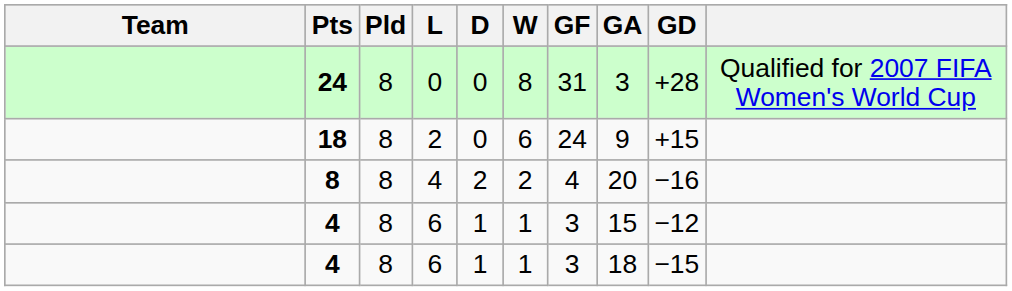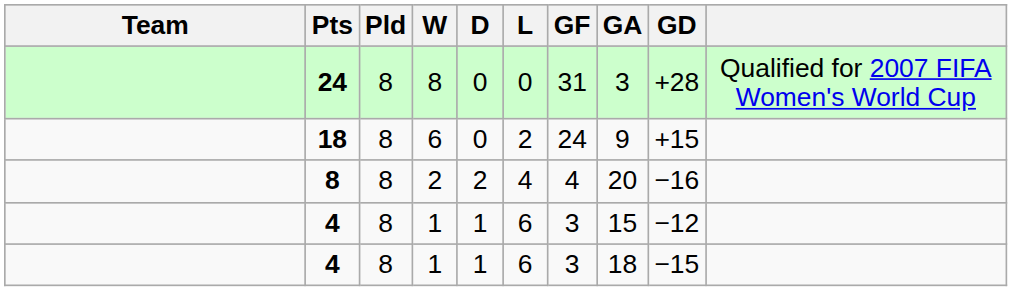columns swapped: (525, 25) <-> (435, 25)
